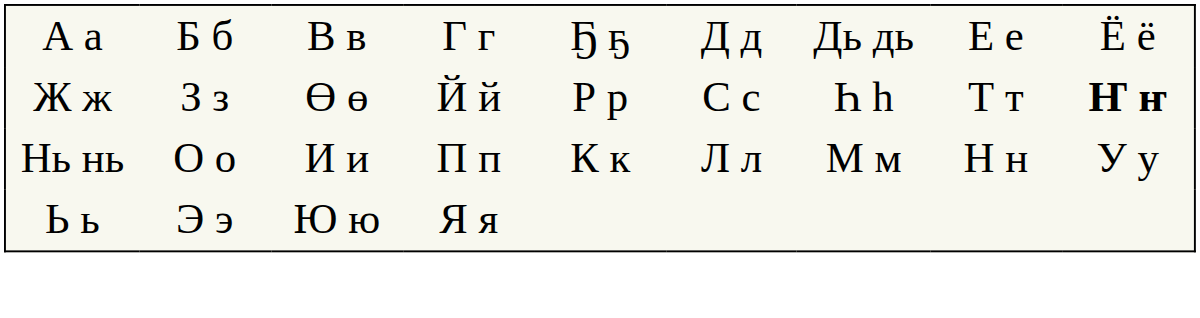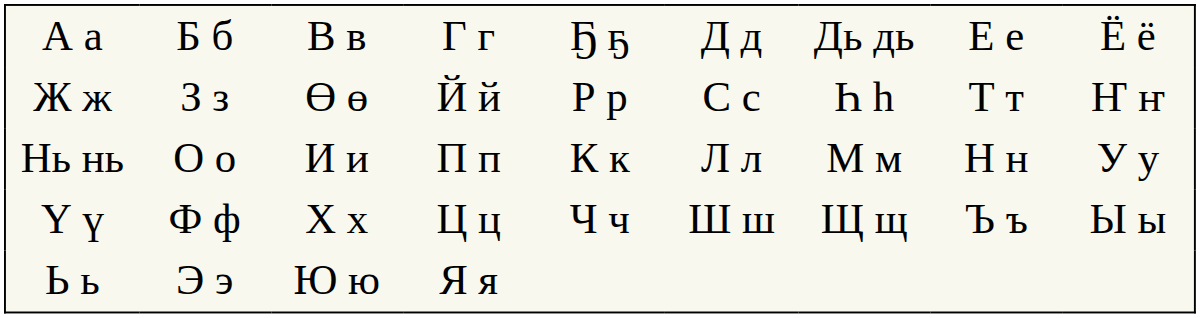(1128, 97) bold -> (1128, 97) normal
+ row: (72, 219)
